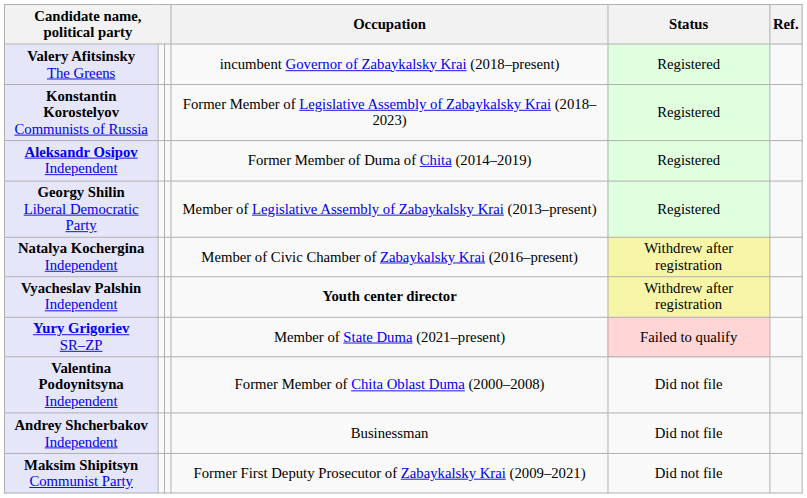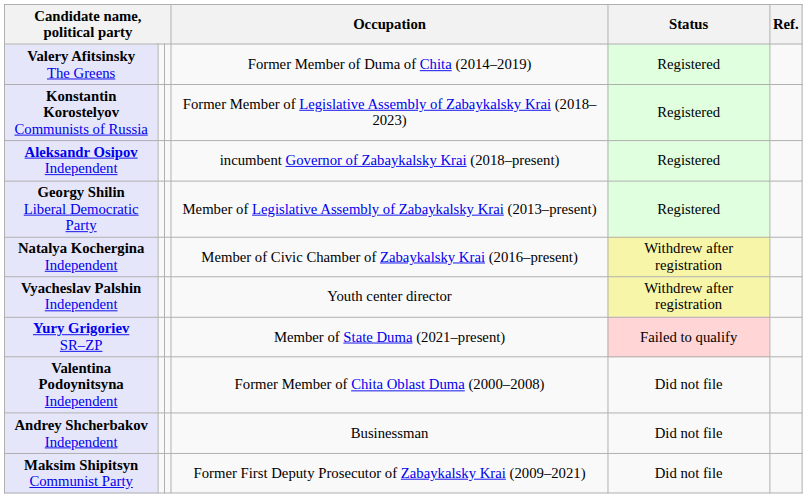(390, 64) incumbent Governor of Zabaykalsky Krai (2018–present) -> (390, 64) Former Member of Duma of Chita (2014–2019)
(390, 160) Former Member of Duma of Chita (2014–2019) -> (390, 160) incumbent Governor of Zabaykalsky Krai (2018–present)
(390, 297) bold -> (390, 297) normal
